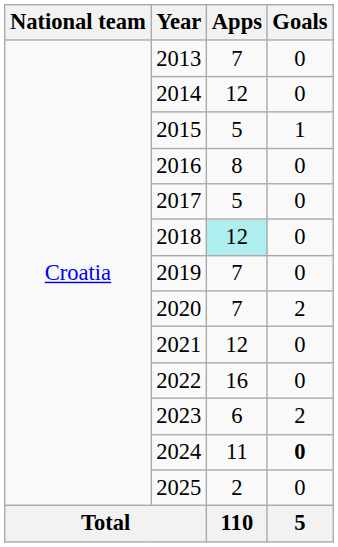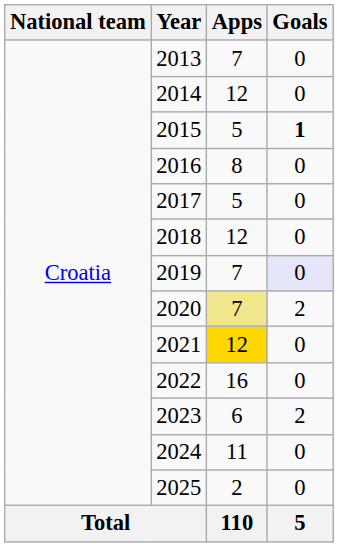(300, 129) normal -> (300, 129) bold
(237, 237) paleturquoise background -> (237, 237) no background
(300, 272) no background -> (300, 272) lavender background
(237, 308) no background -> (237, 308) khaki background
(237, 344) no background -> (237, 344) gold background
(300, 451) bold -> (300, 451) normal
